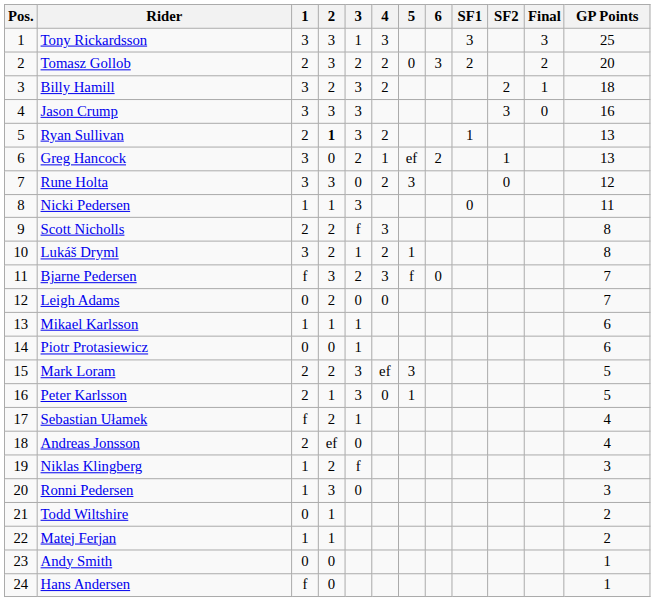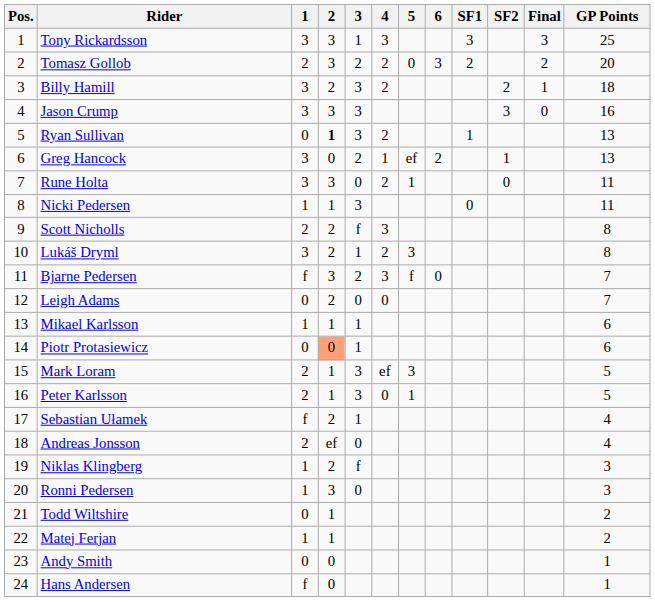(305, 134) 2 -> (305, 134) 0
(412, 182) 3 -> (412, 182) 1
(607, 182) 12 -> (607, 182) 11
(412, 253) 1 -> (412, 253) 3
(332, 347) no background -> (332, 347) lightsalmon background
(332, 371) 2 -> (332, 371) 1
